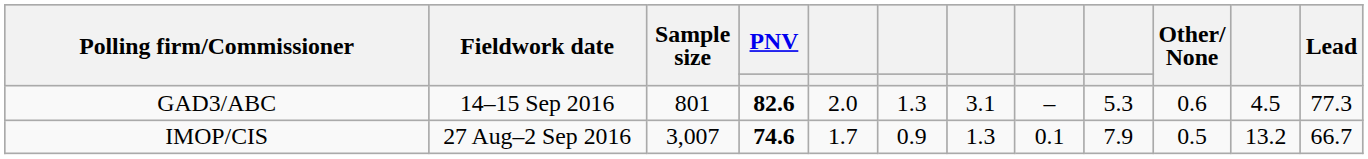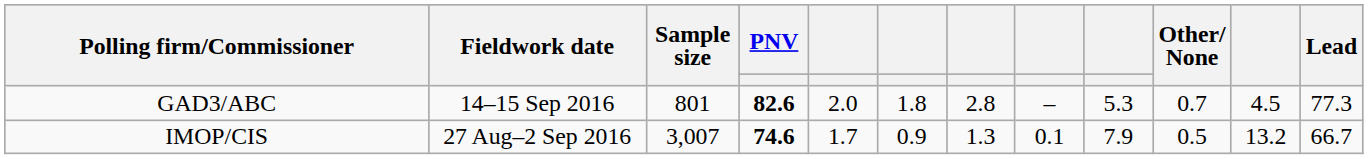(912, 103) 1.3 -> (912, 103) 1.8
(981, 103) 3.1 -> (981, 103) 2.8
(1192, 103) 0.6 -> (1192, 103) 0.7
